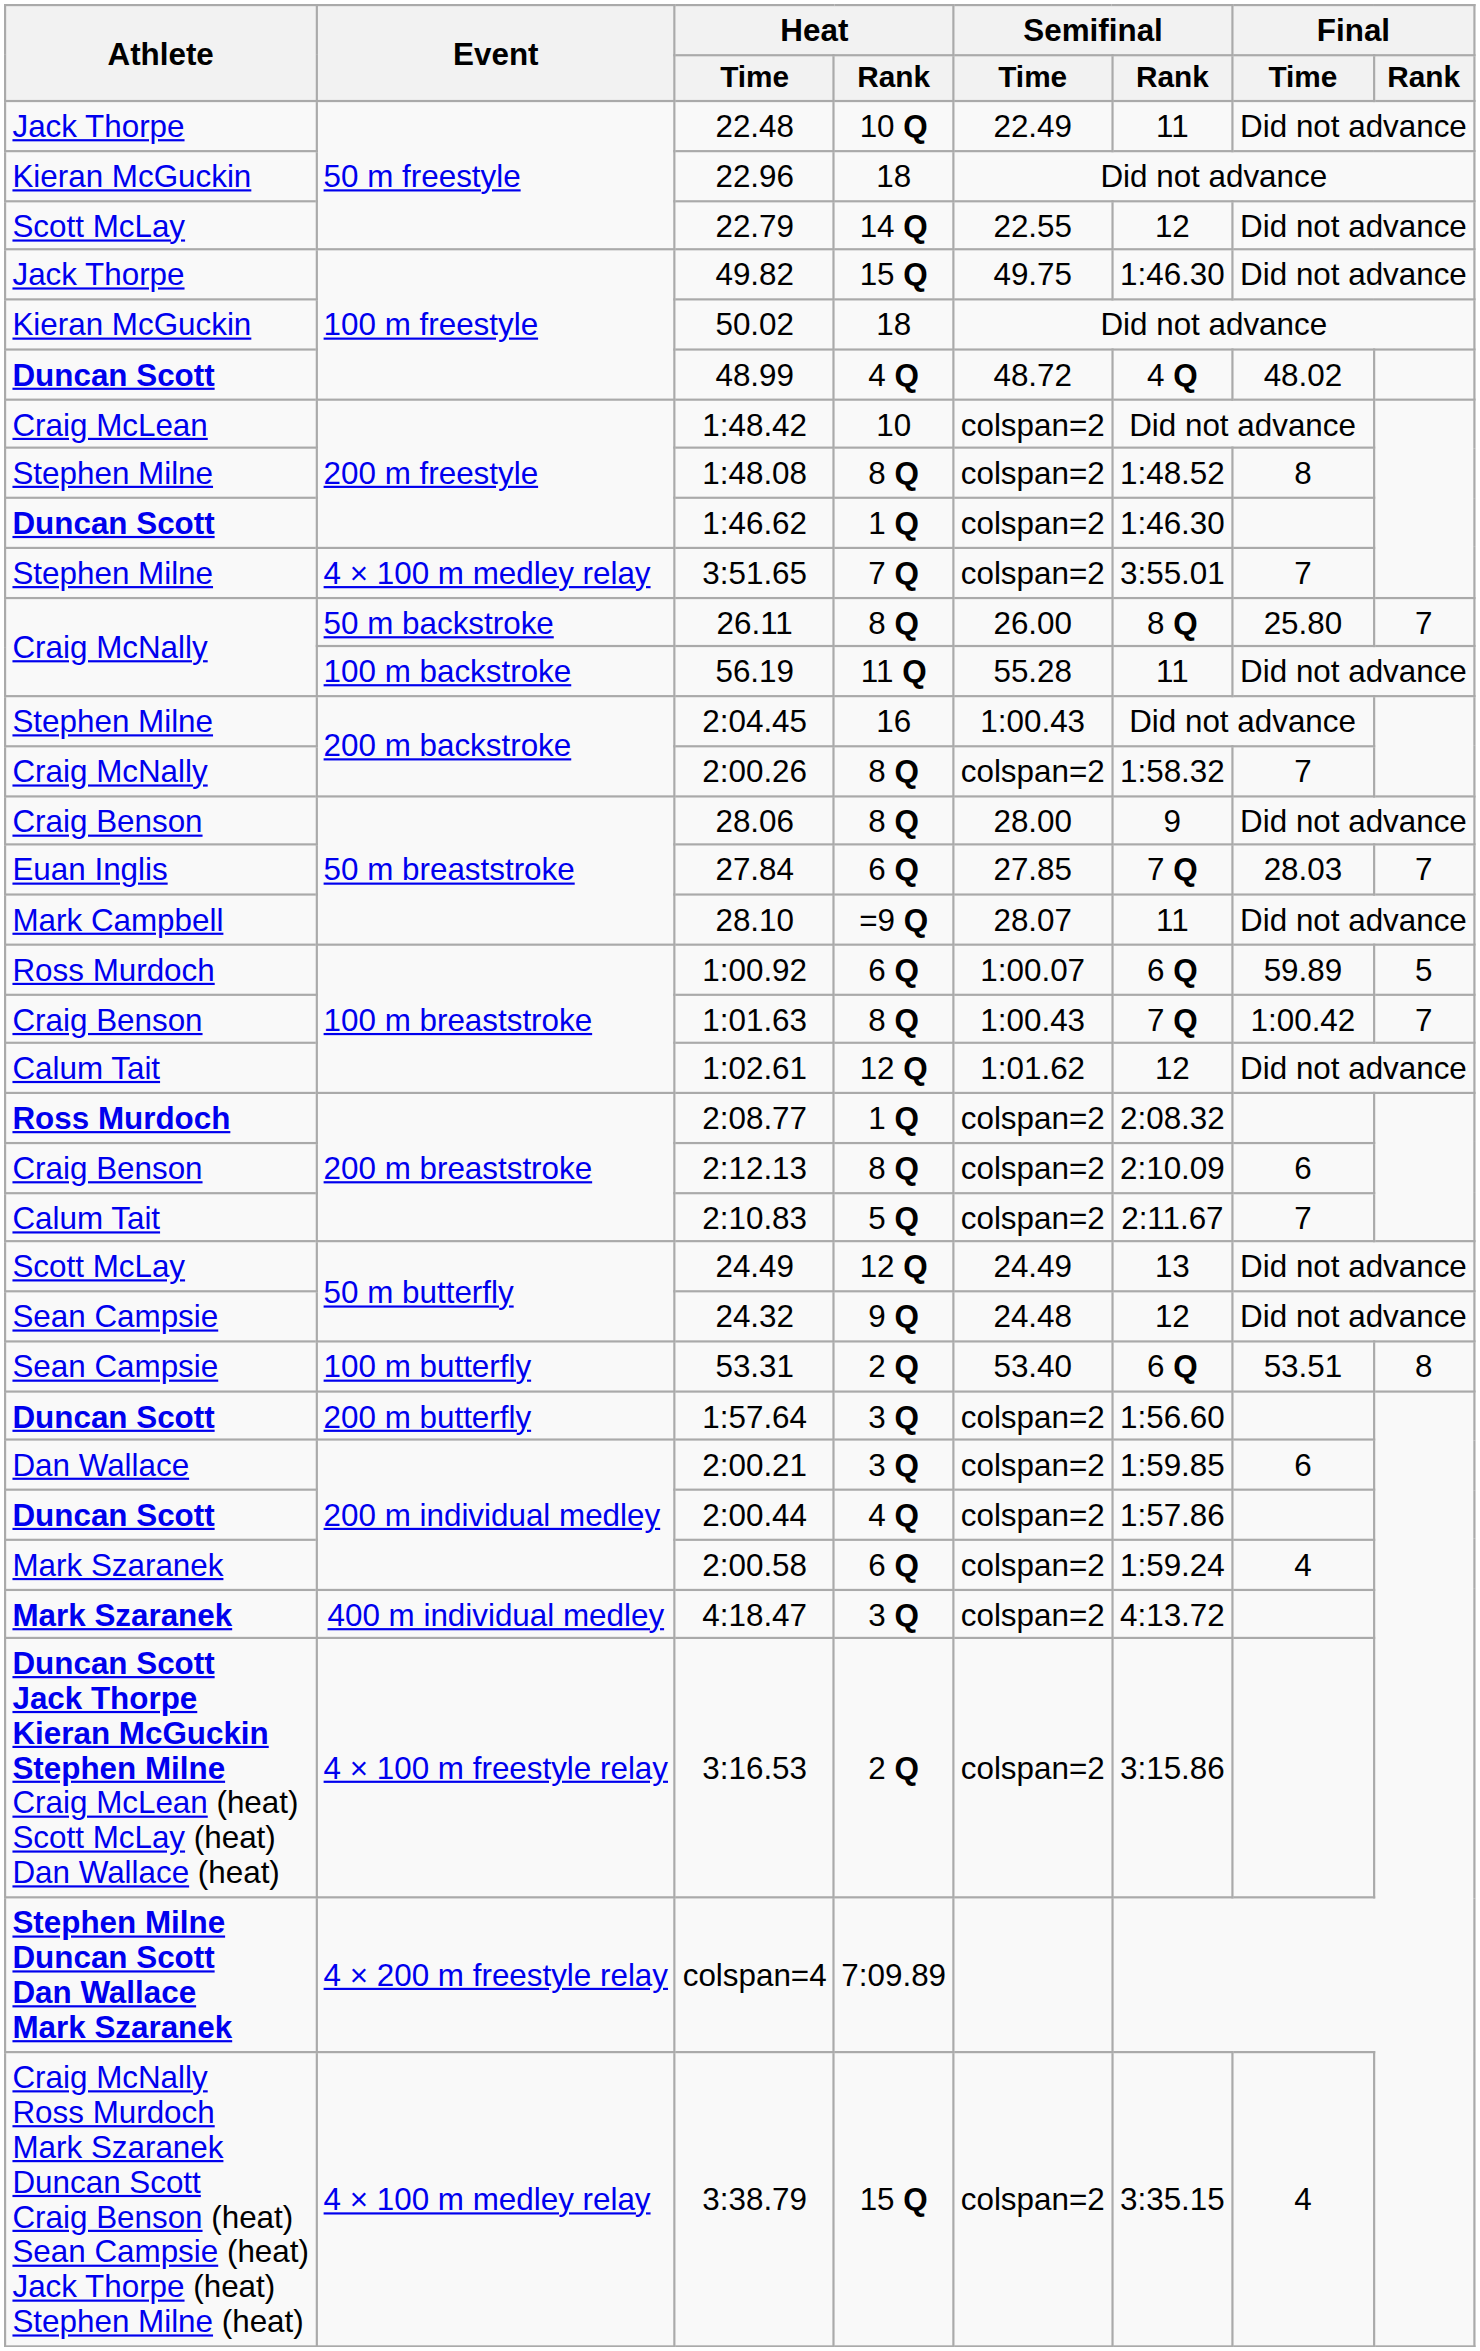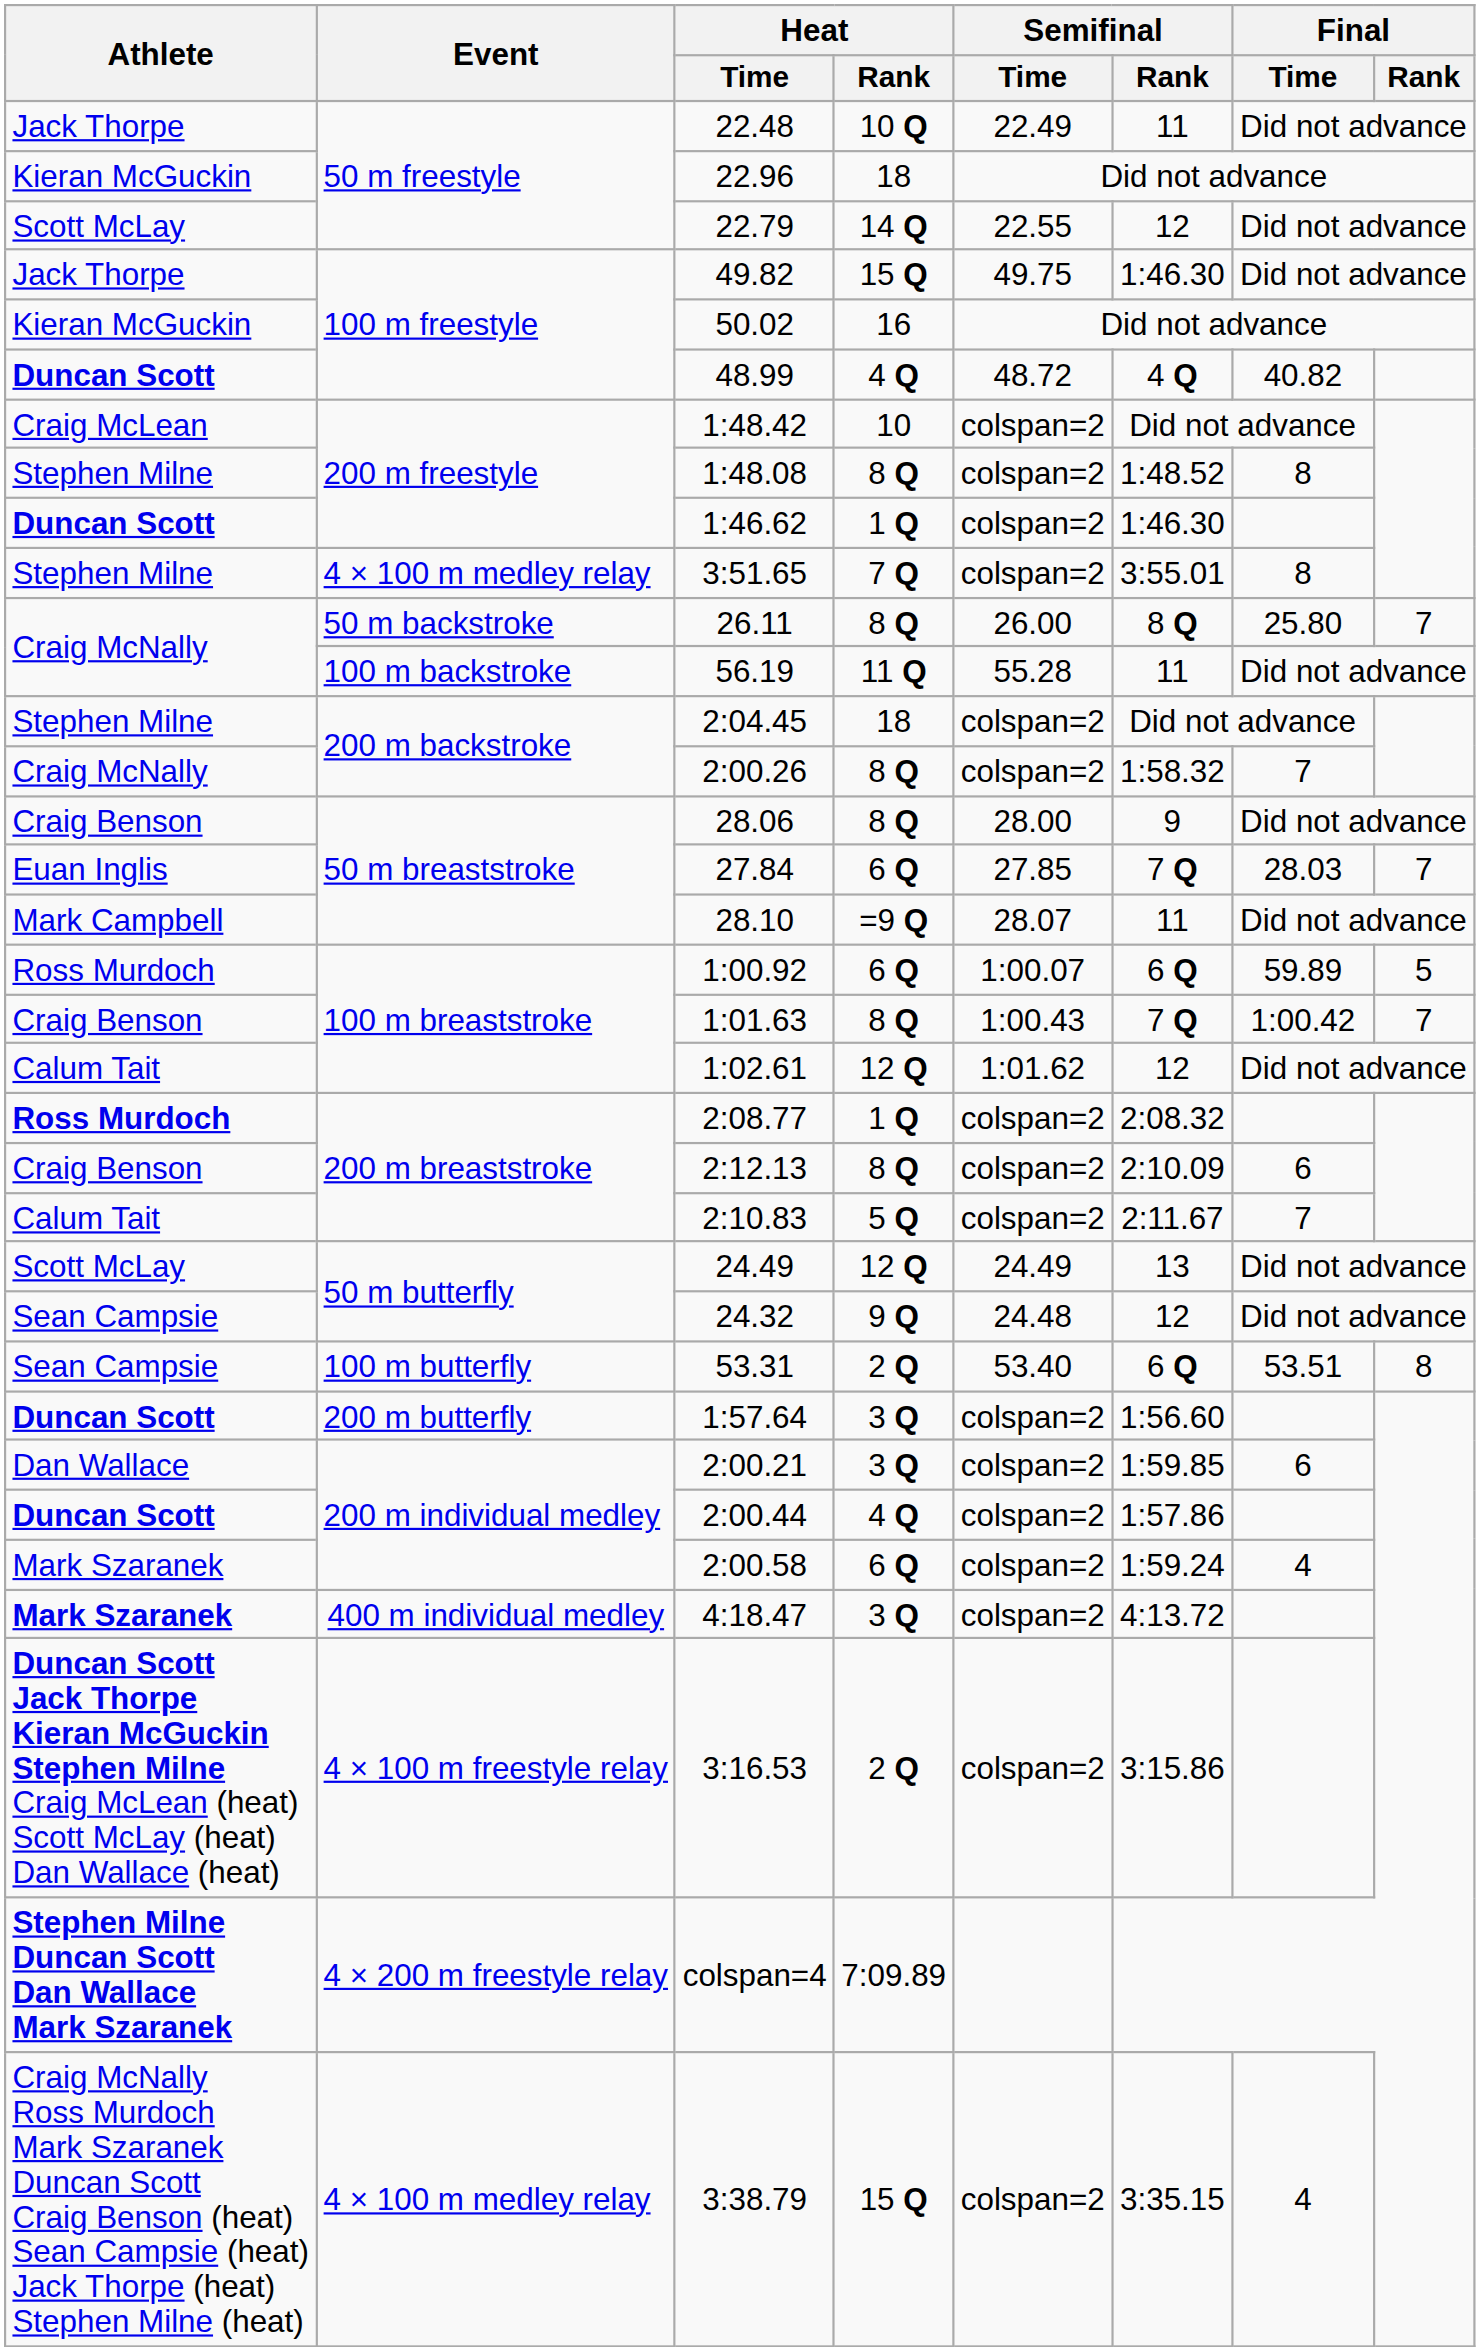(894, 325) 18 -> (894, 325) 16
(1303, 375) 48.02 -> (1303, 375) 40.82
(1303, 573) 7 -> (1303, 573) 8
(894, 722) 16 -> (894, 722) 18
(1033, 722) 1:00.43 -> (1033, 722) colspan=2
